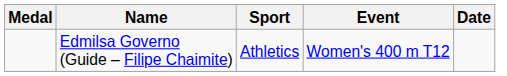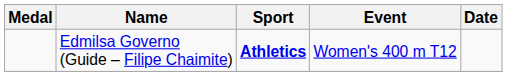(270, 51) normal -> (273, 51) bold
